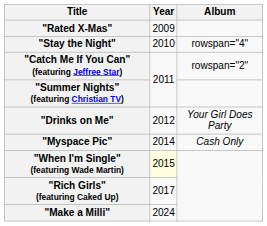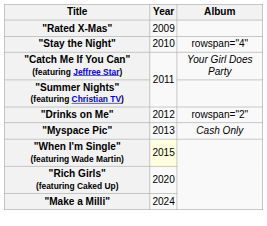(220, 66) rowspan="2" -> (220, 66) Your Girl Does Party
(220, 120) Your Girl Does Party -> (220, 115) rowspan="2"
(164, 142) 2014 -> (164, 131) 2013
(164, 191) 2017 -> (164, 180) 2020
